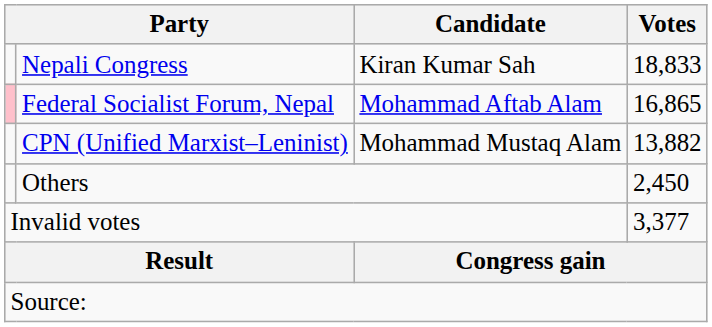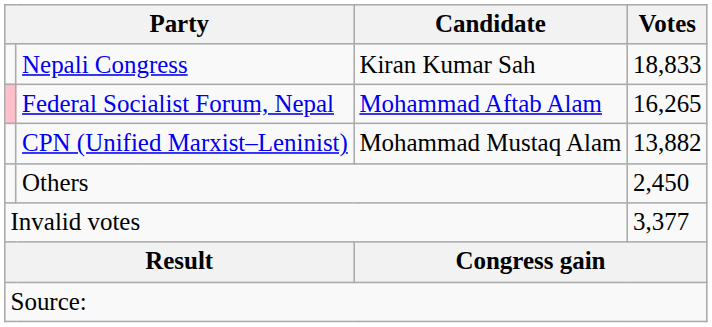(667, 103) 16,865 -> (667, 103) 16,265
